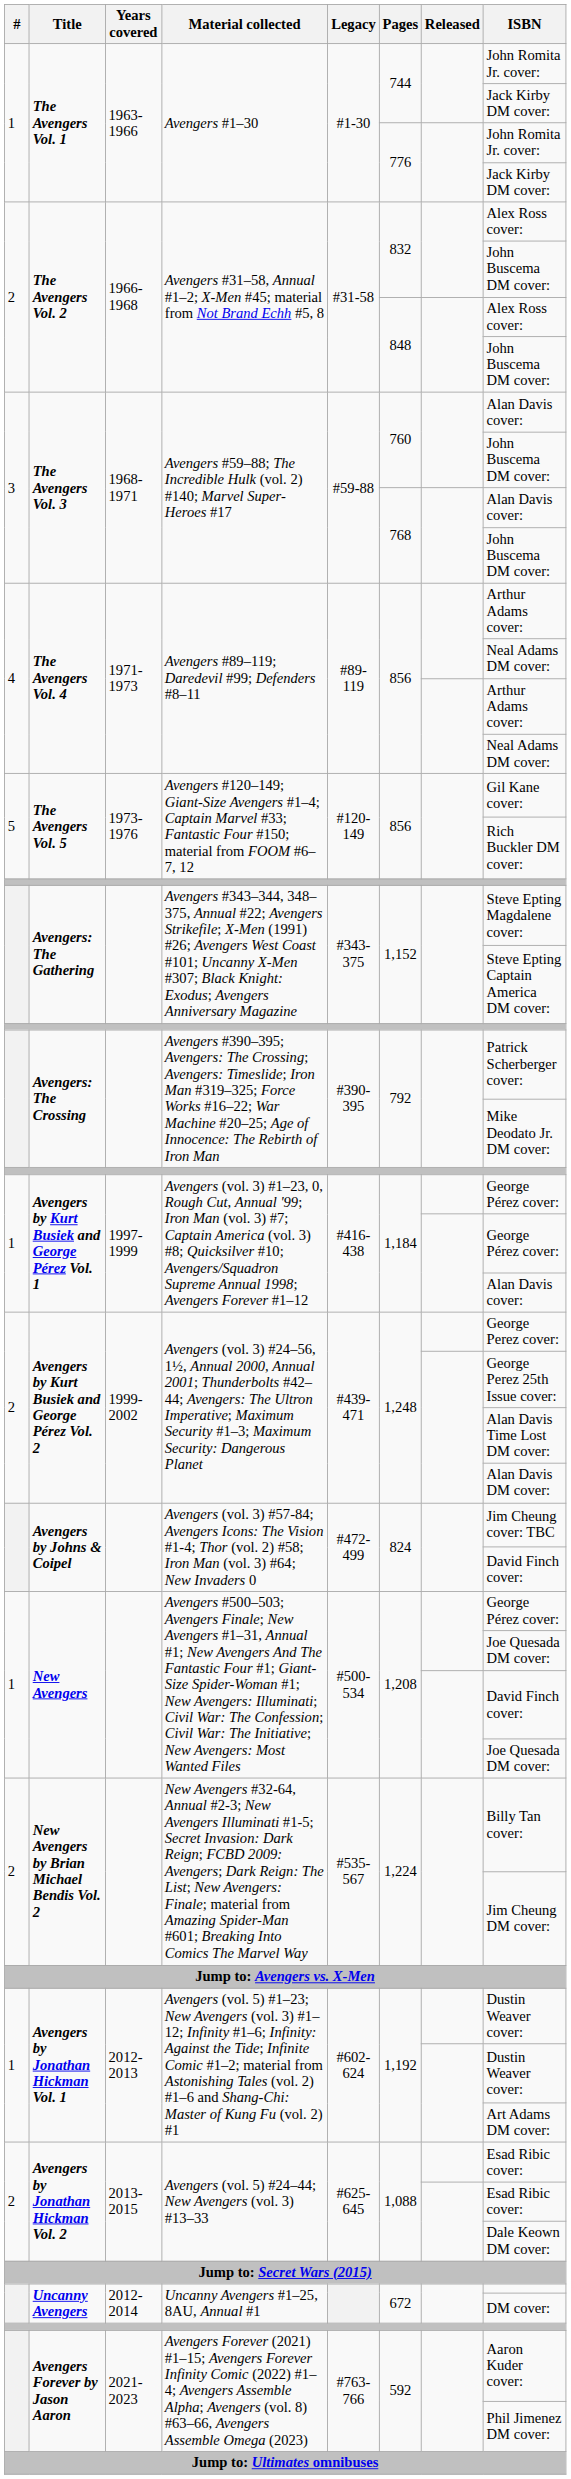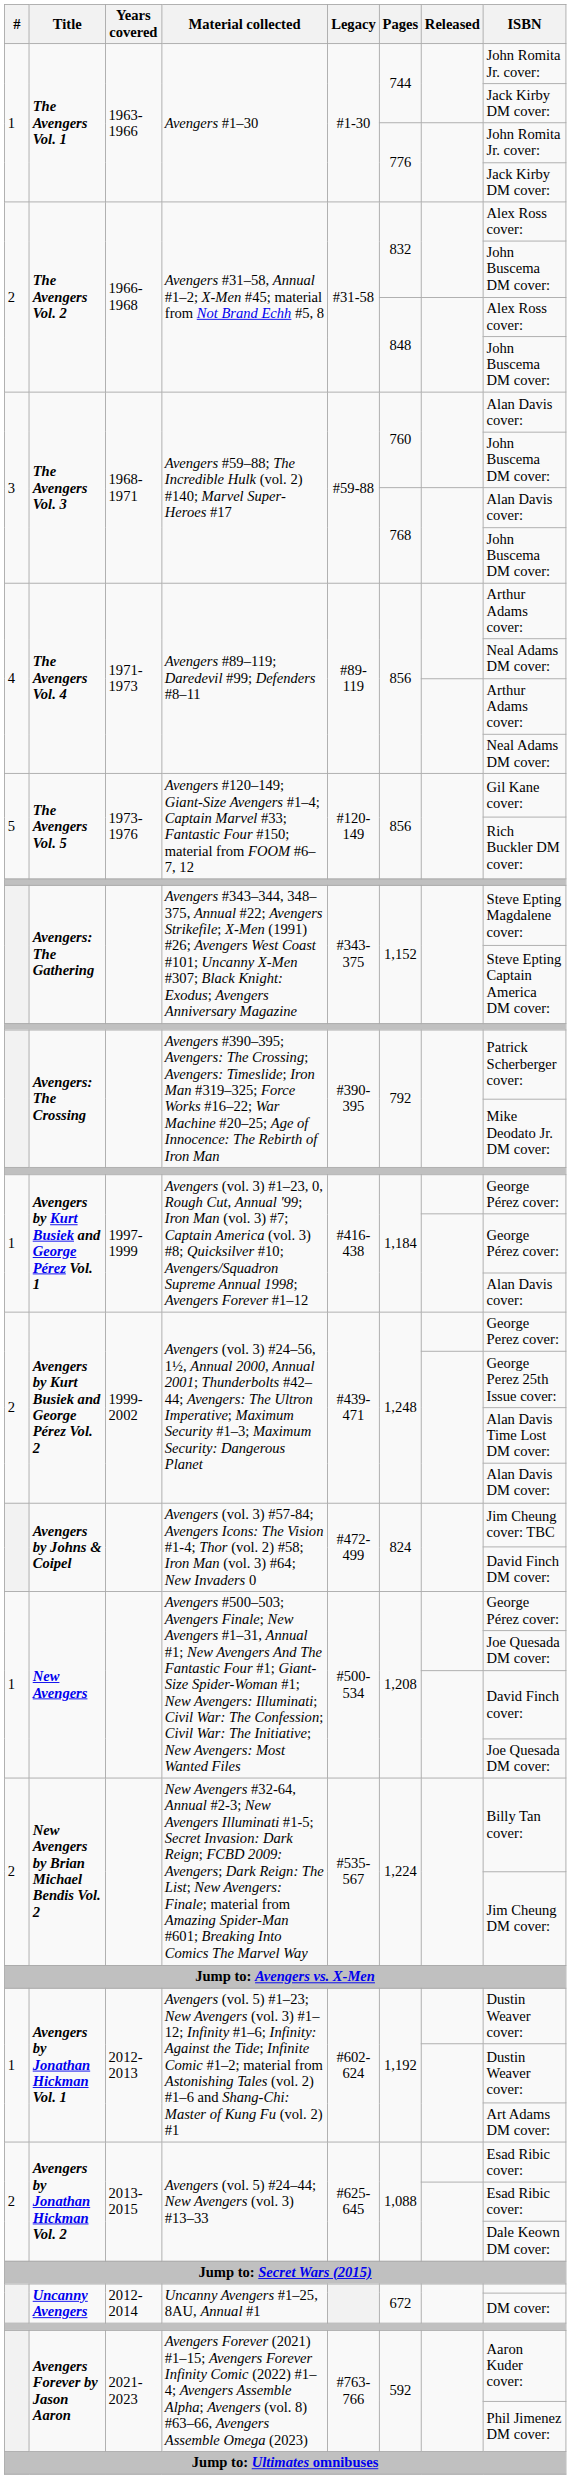(523, 1569) David Finch cover: -> (523, 1569) David Finch DM cover:
